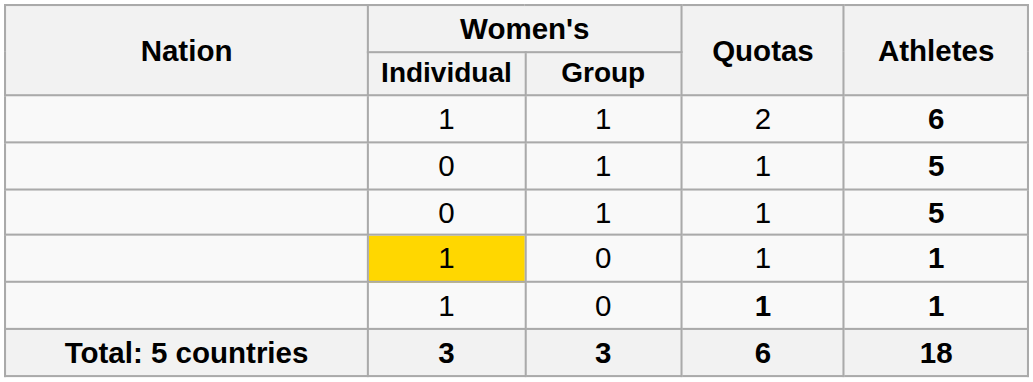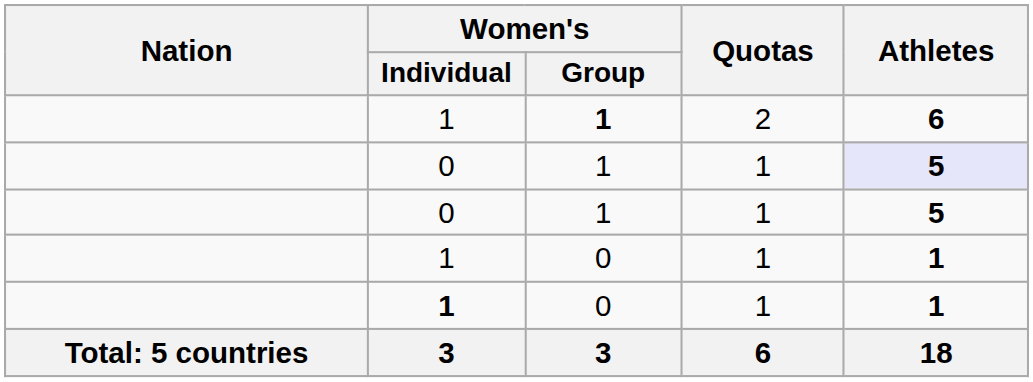(603, 119) normal -> (603, 119) bold
(936, 166) no background -> (936, 166) lavender background
(446, 259) gold background -> (446, 259) no background
(446, 306) normal -> (446, 306) bold
(763, 306) bold -> (763, 306) normal
